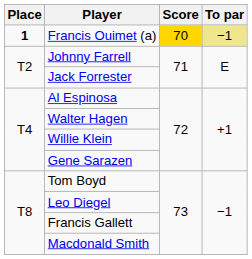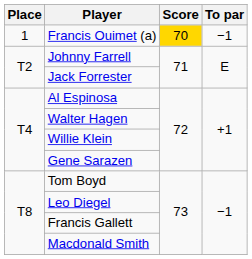(25, 35) bold -> (25, 35) normal
(225, 35) khaki background -> (225, 35) no background
